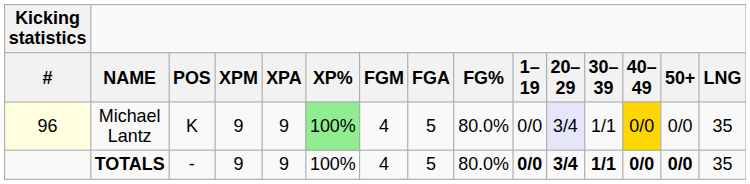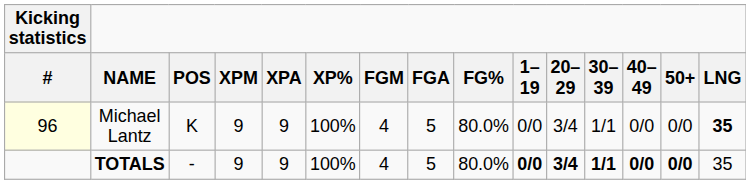(333, 125) lightgreen background -> (333, 125) no background
(565, 125) lavender background -> (565, 125) no background
(642, 125) gold background -> (642, 125) no background
(723, 125) normal -> (723, 125) bold
